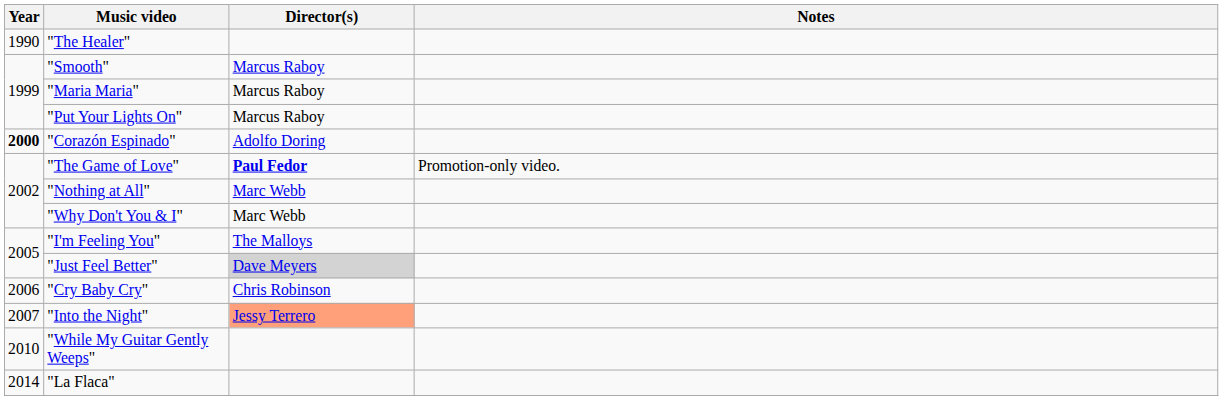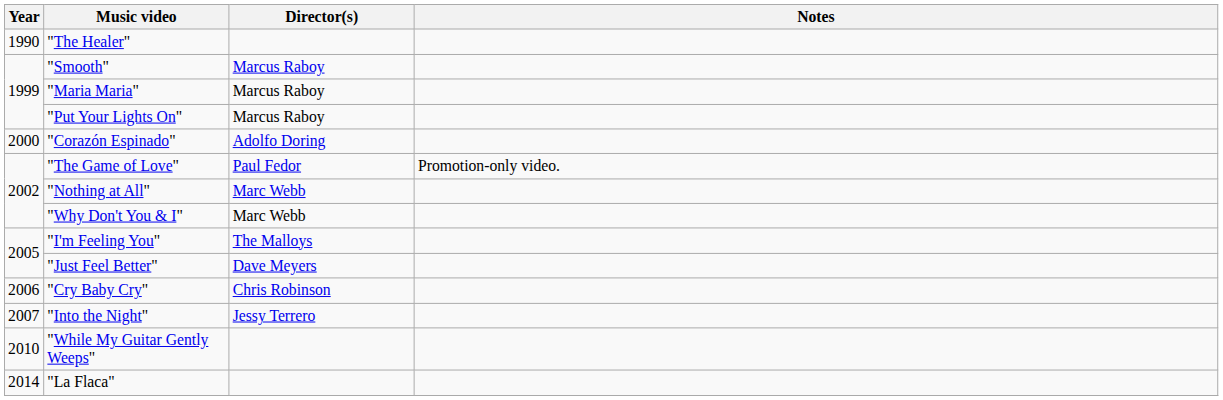(24, 141) bold -> (24, 141) normal
(270, 166) bold -> (267, 166) normal
(275, 265) lightgrey background -> (275, 265) no background
(274, 315) lightsalmon background -> (274, 315) no background
